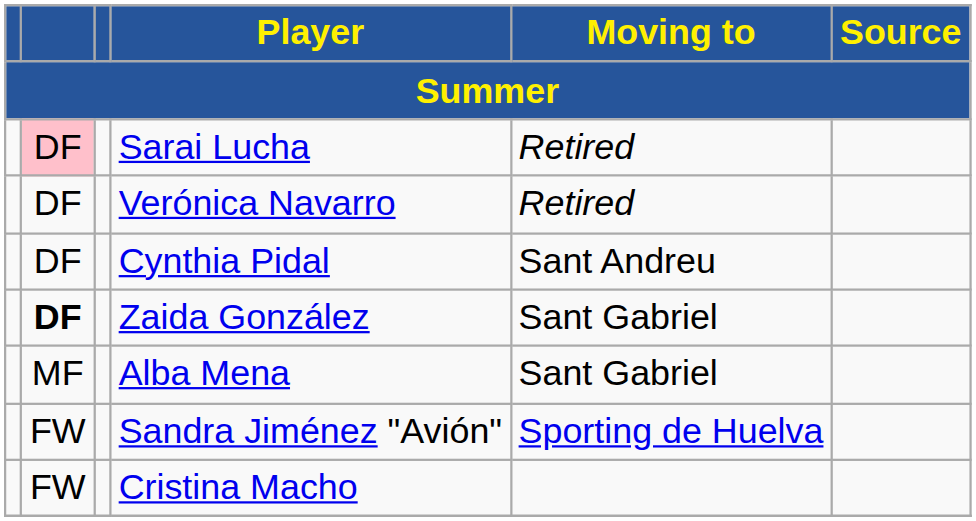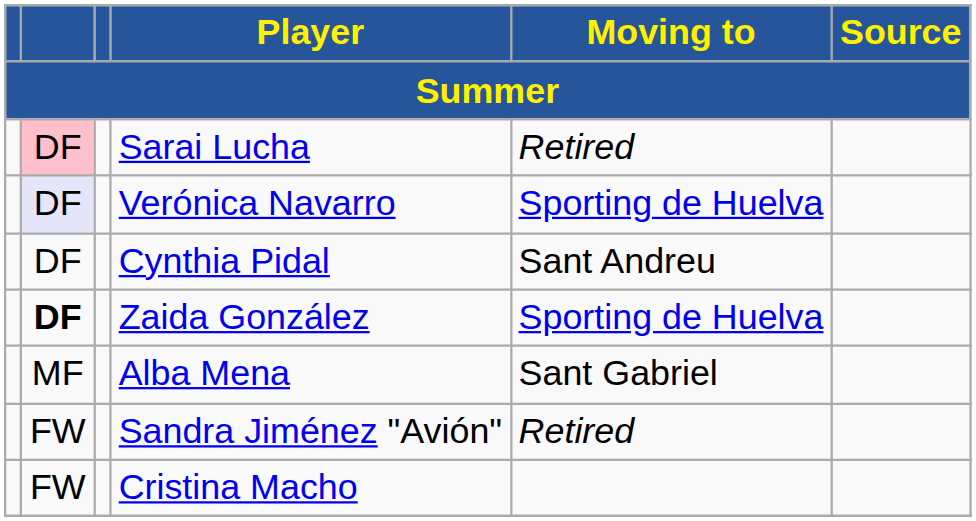(58, 203) no background -> (58, 203) lavender background
(576, 203) Retired -> (671, 203) Sporting de Huelva
(618, 317) Sant Gabriel -> (671, 317) Sporting de Huelva
(671, 430) Sporting de Huelva -> (576, 430) Retired
